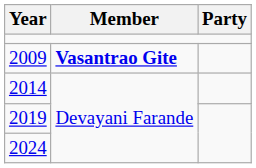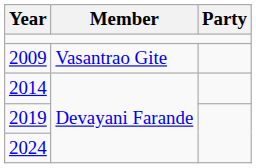(116, 58) bold -> (111, 58) normal
